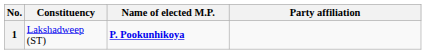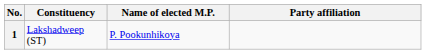(147, 35) bold -> (145, 35) normal
